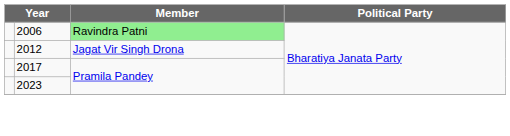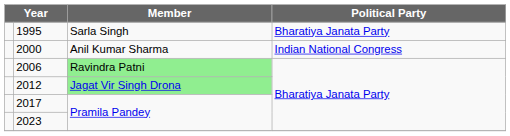+ row: (29, 31)
+ row: (29, 49)
(128, 49) no background -> (125, 85) lightgreen background
